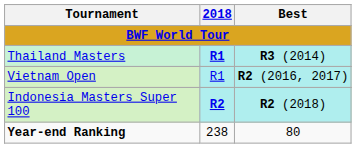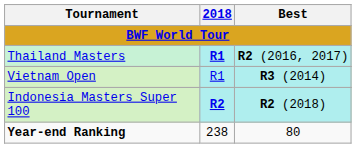(293, 56) R3 (2014) -> (293, 56) R2 (2016, 2017)
(293, 76) R2 (2016, 2017) -> (293, 76) R3 (2014)
